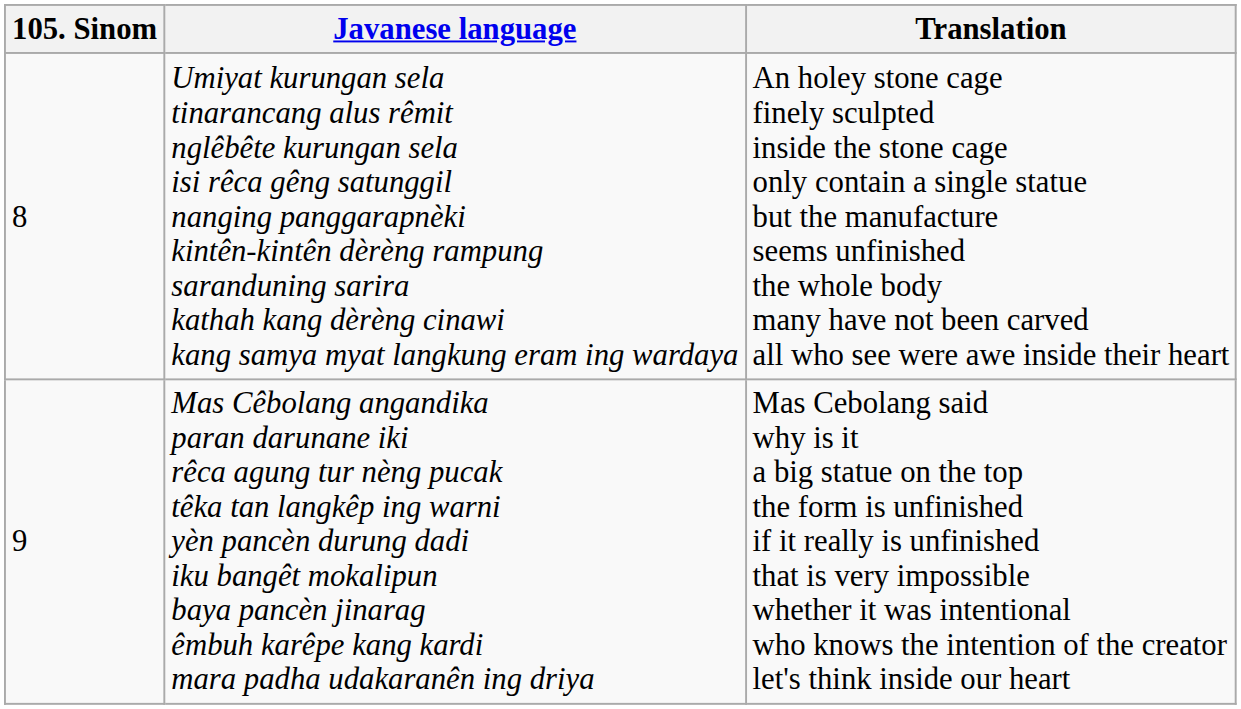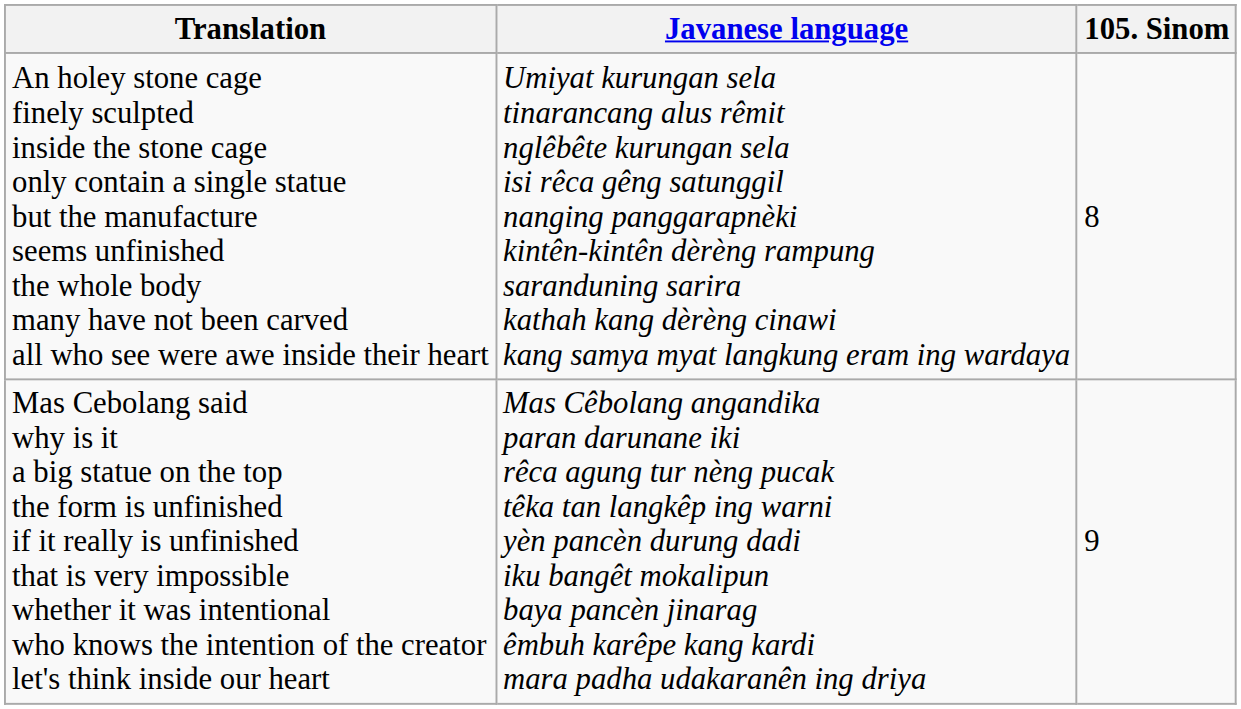columns swapped: (85, 28) <-> (991, 28)
